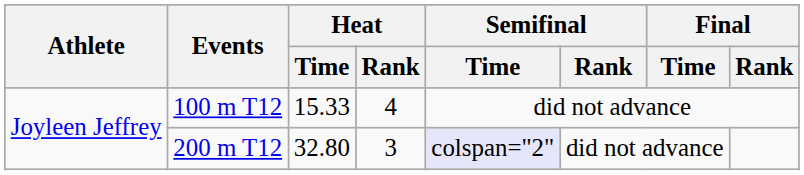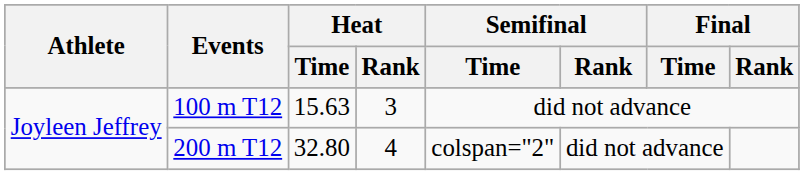(322, 107) 15.33 -> (322, 107) 15.63
(391, 107) 4 -> (391, 107) 3
(391, 148) 3 -> (391, 148) 4
(493, 148) lavender background -> (493, 148) no background
